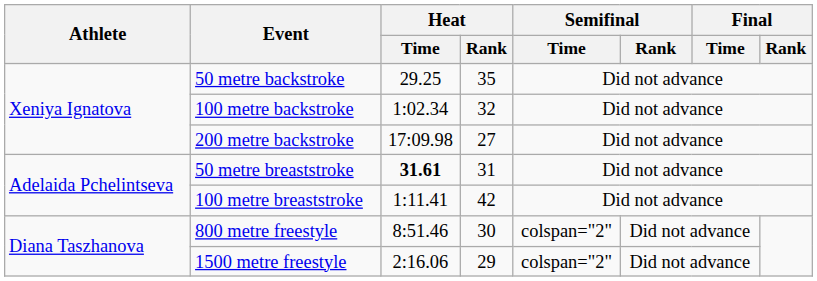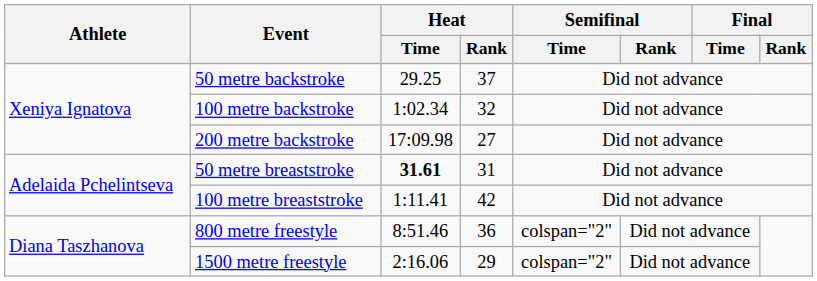(486, 79) 35 -> (486, 79) 37
(486, 231) 30 -> (486, 231) 36
